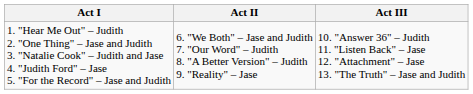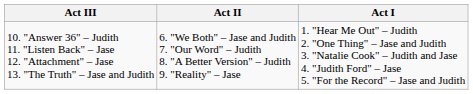columns swapped: (89, 13) <-> (392, 13)
